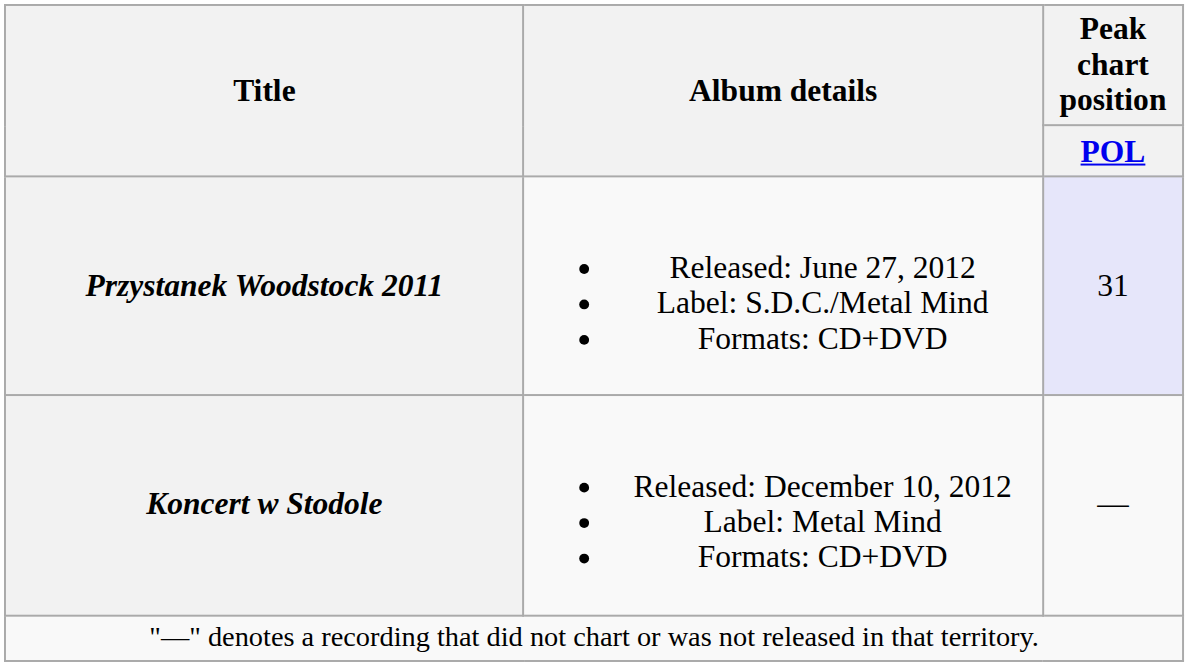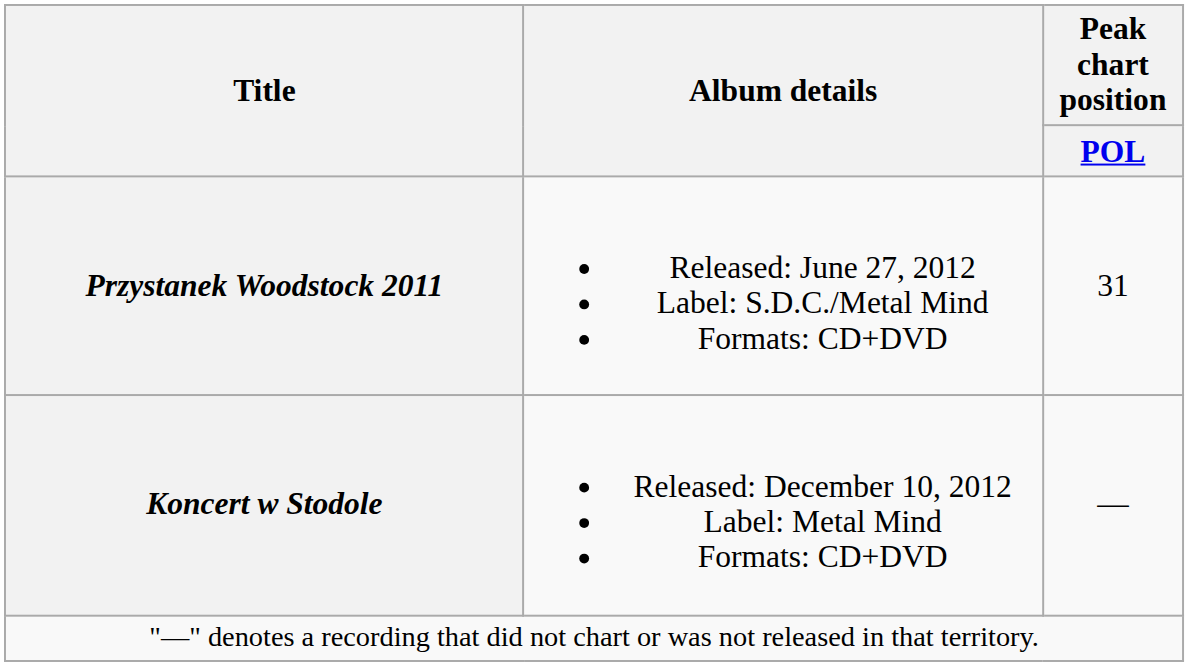(1113, 285) lavender background -> (1113, 285) no background
